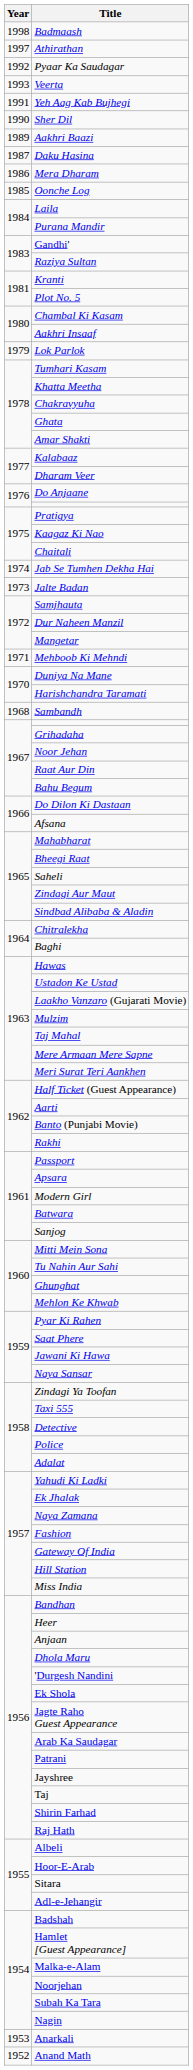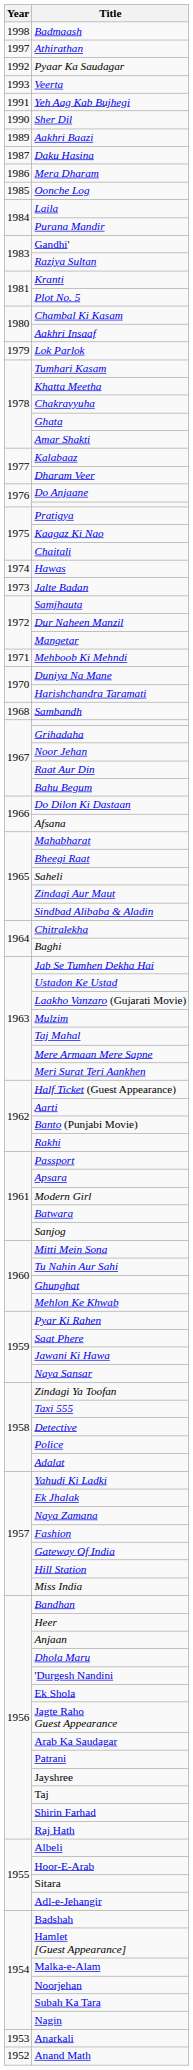(94, 569) Jab Se Tumhen Dekha Hai -> (50, 569) Hawas
(50, 965) Hawas -> (94, 965) Jab Se Tumhen Dekha Hai
